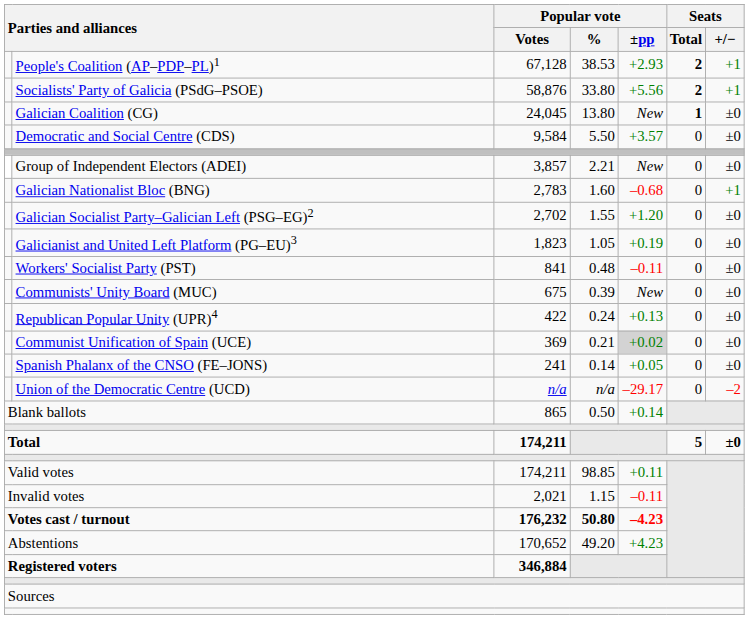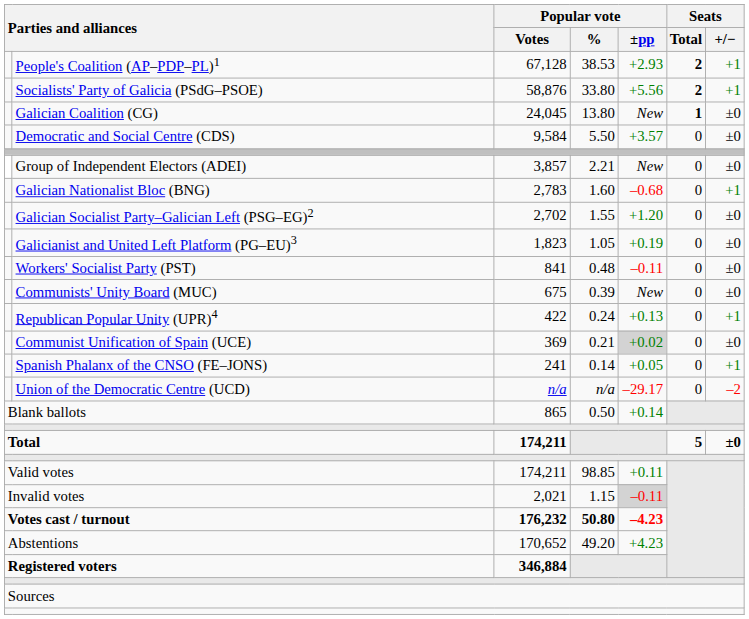(733, 317) ±0 -> (733, 317) +1
(733, 365) ±0 -> (733, 365) +1
(647, 496) no background -> (647, 496) lightgrey background
